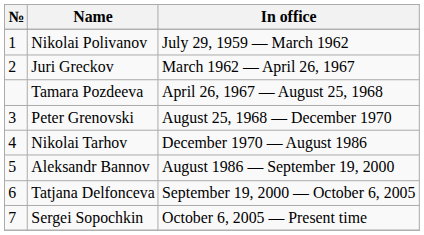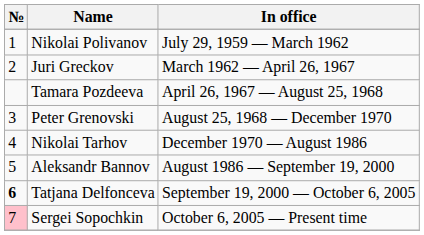(12, 192) normal -> (12, 192) bold
(12, 218) no background -> (12, 218) pink background
